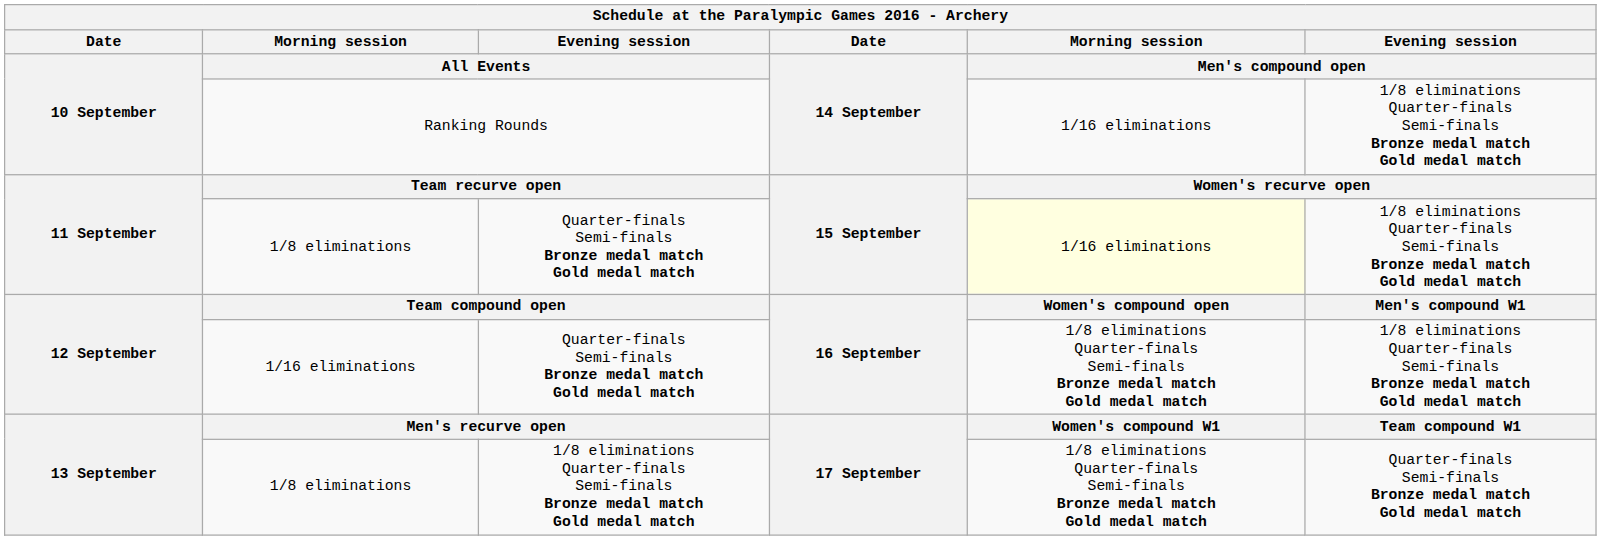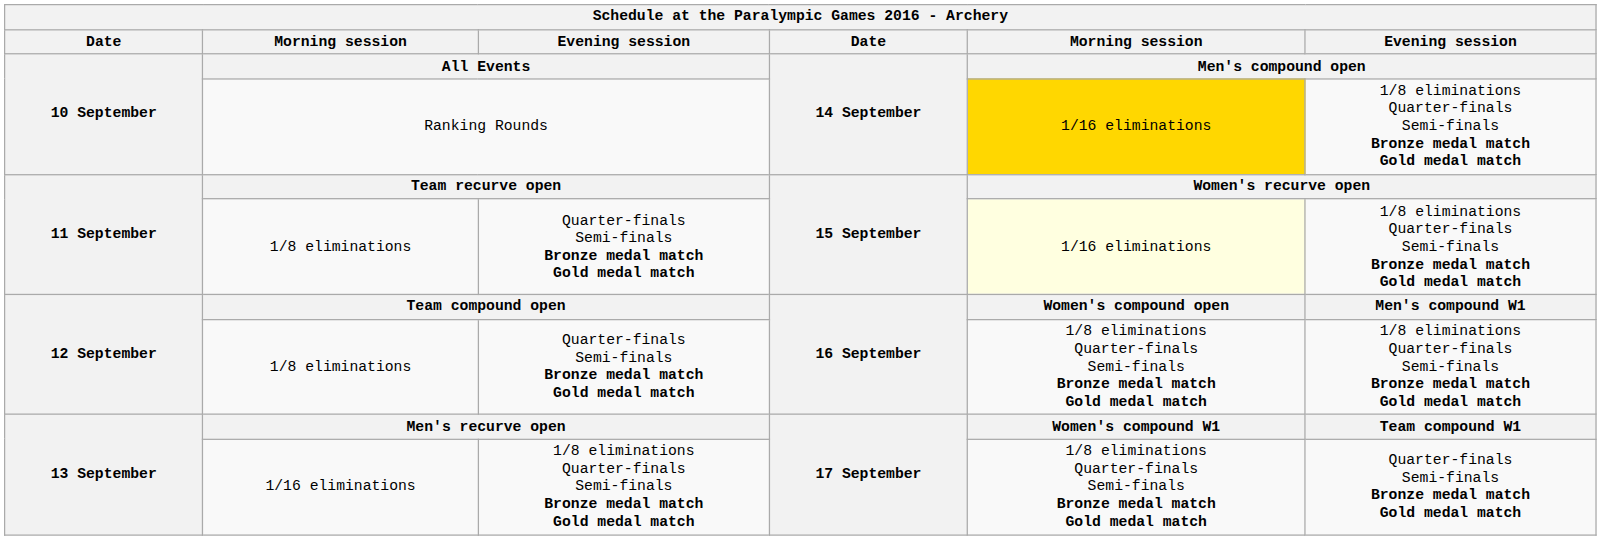(1136, 126) no background -> (1136, 126) gold background
(341, 366) 1/16 eliminations -> (341, 366) 1/8 eliminations
(341, 487) 1/8 eliminations -> (341, 487) 1/16 eliminations
